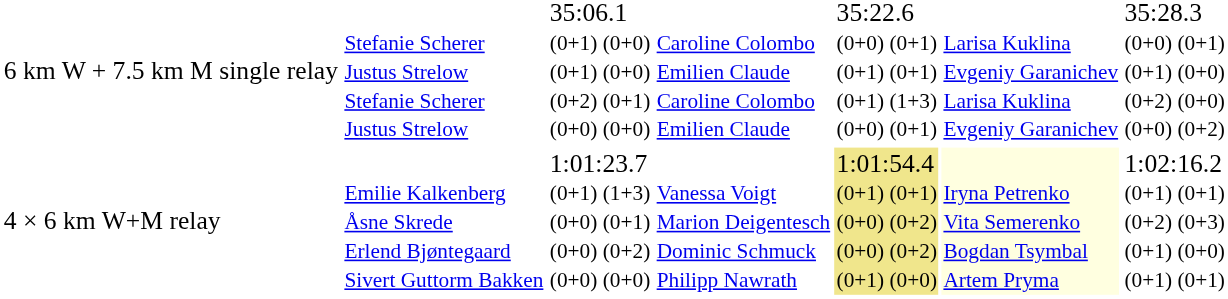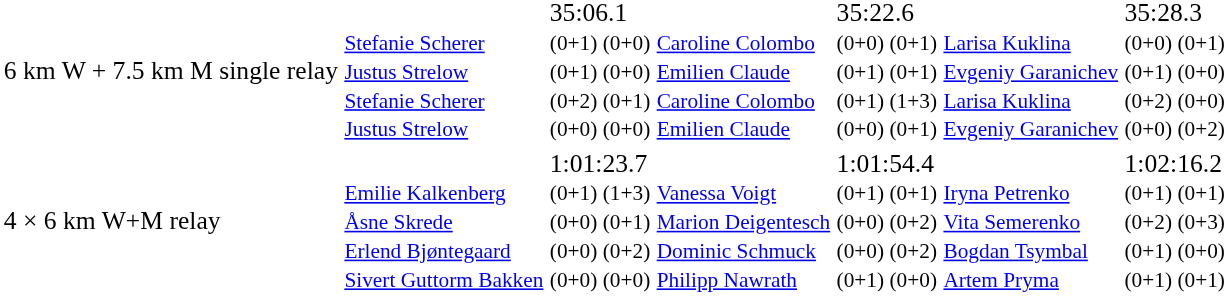(887, 220) khaki background -> (887, 220) no background
(1016, 236) lightyellow background -> (1016, 236) no background
